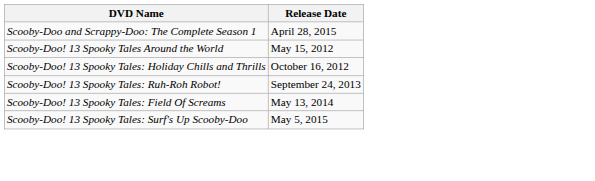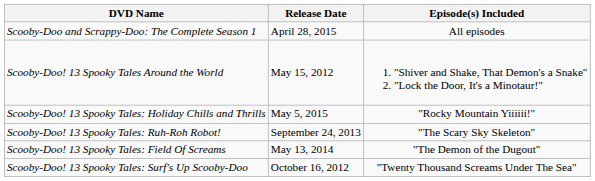+ column: (477, 13)
(310, 66) October 16, 2012 -> (299, 114) May 5, 2015
(299, 119) May 5, 2015 -> (310, 167) October 16, 2012
